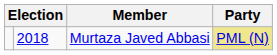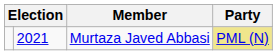(33, 38) 2018 -> (33, 38) 2021
